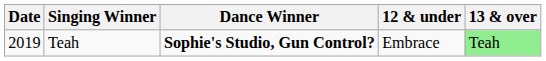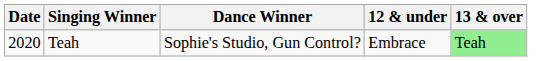(24, 42) 2019 -> (24, 42) 2020
(269, 42) bold -> (262, 42) normal
